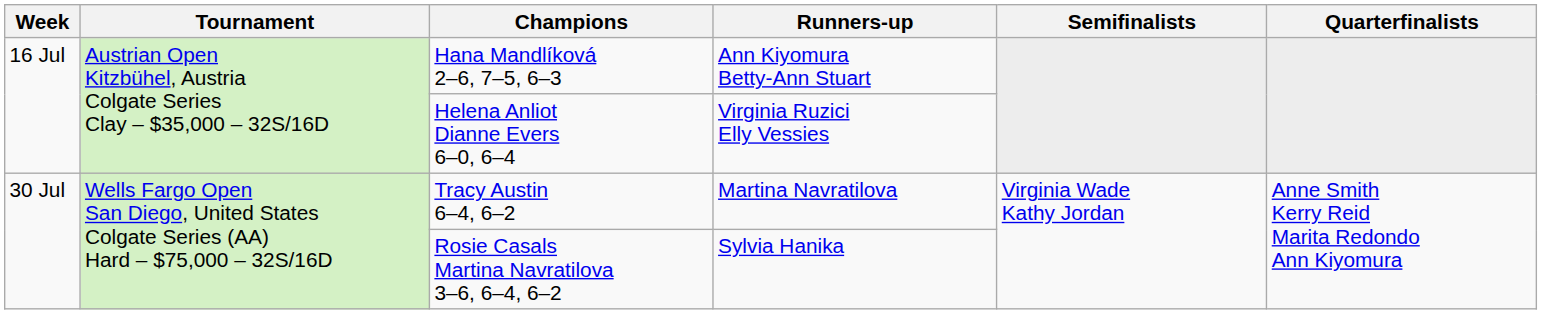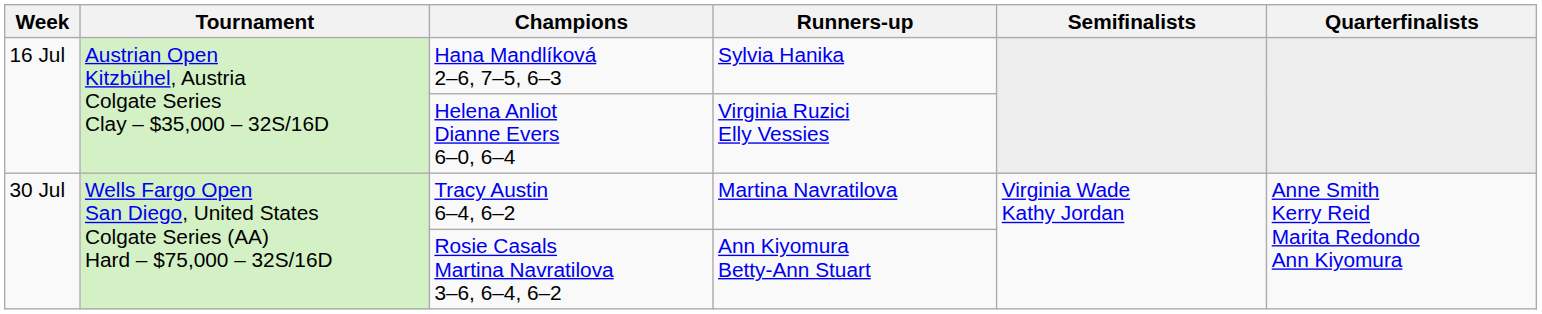(794, 66) Ann Kiyomura Betty-Ann Stuart -> (781, 54) Sylvia Hanika
(781, 246) Sylvia Hanika -> (794, 258) Ann Kiyomura Betty-Ann Stuart
